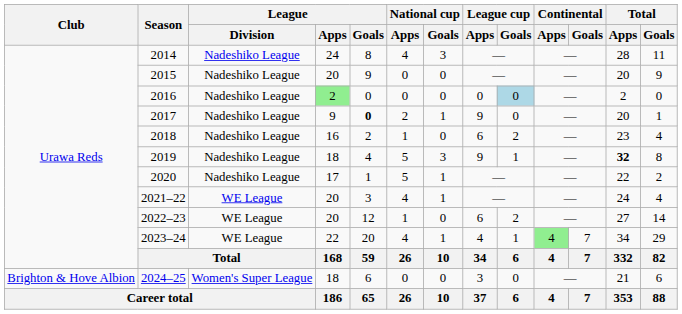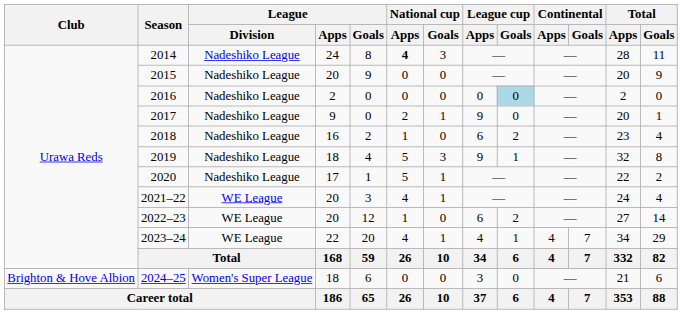(405, 55) normal -> (405, 55) bold
(332, 95) lightgreen background -> (332, 95) no background
(368, 116) bold -> (368, 116) normal
(623, 156) bold -> (623, 156) normal
(552, 237) lightgreen background -> (552, 237) no background
